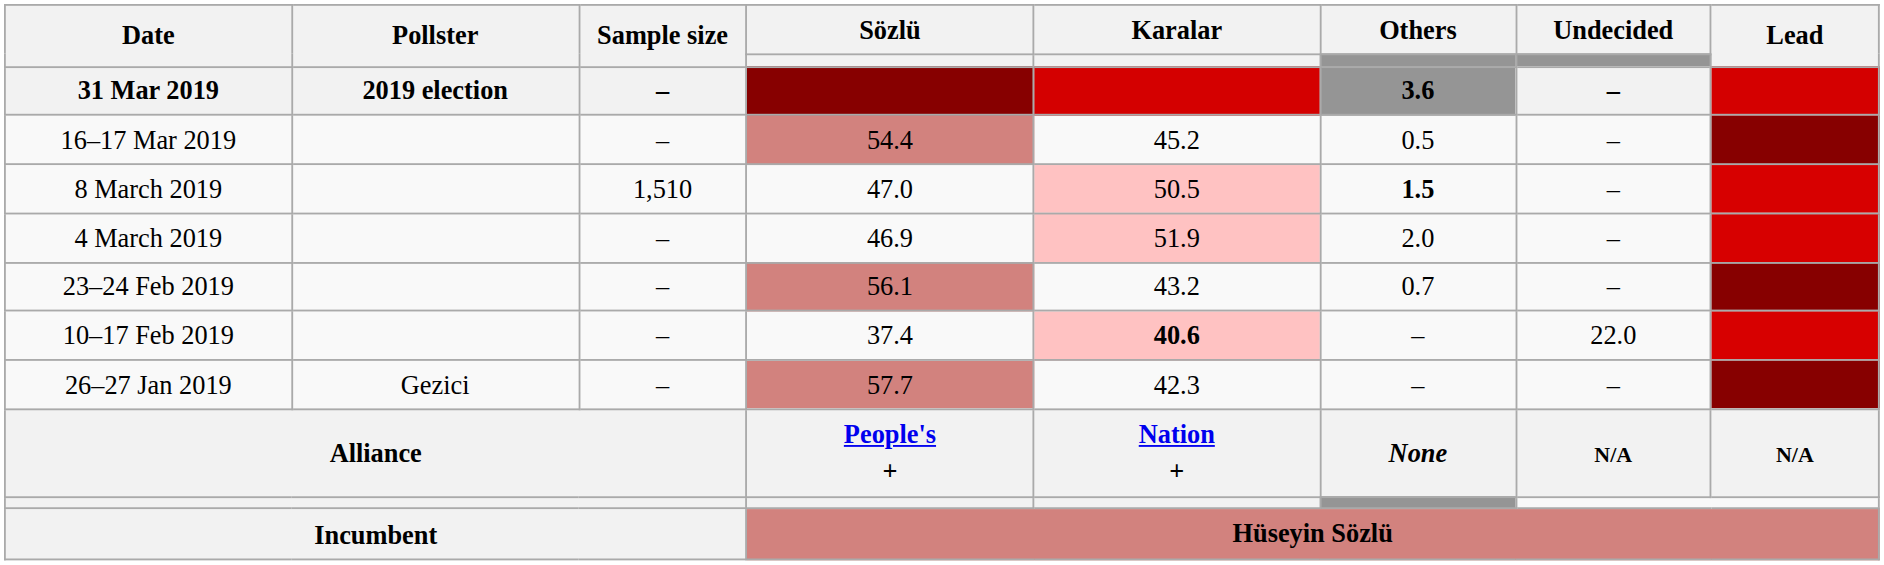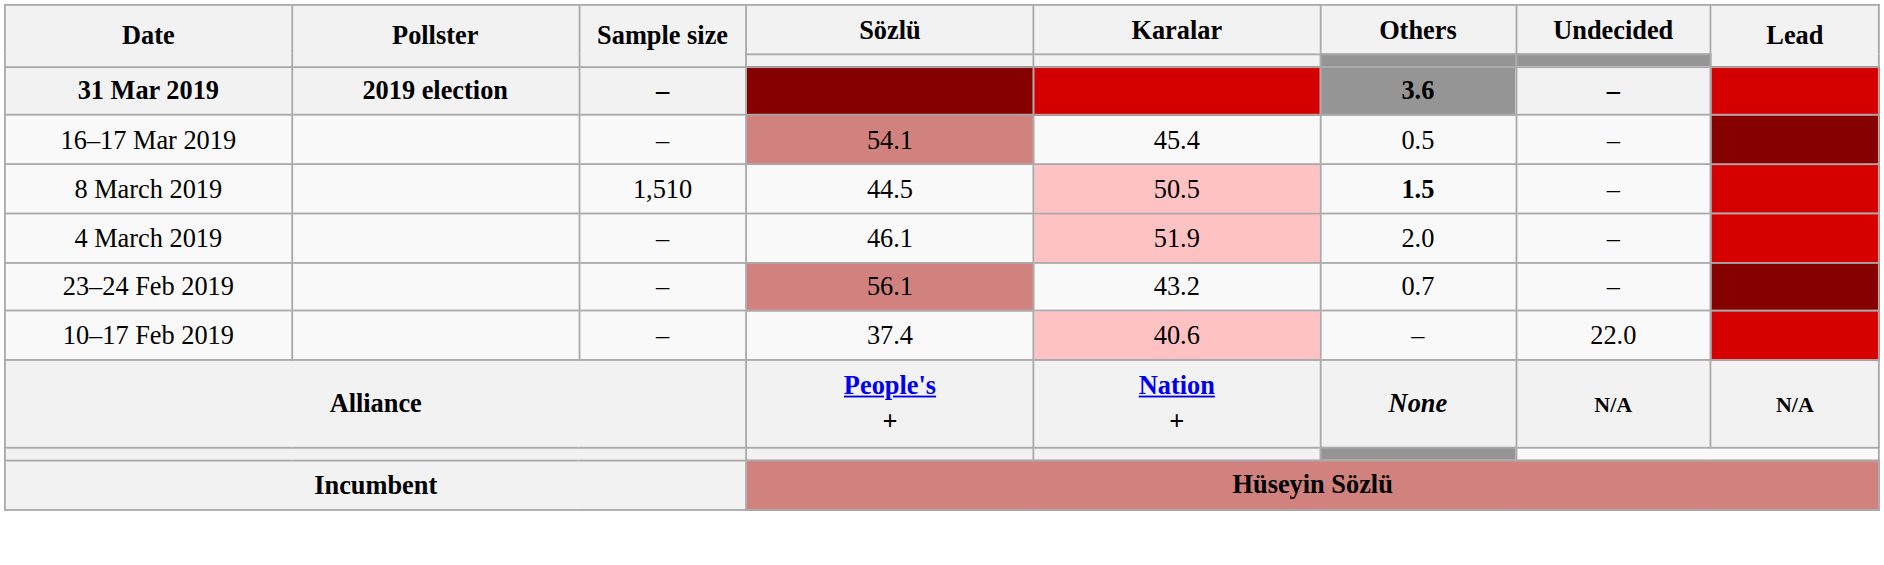(890, 140) 54.4 -> (890, 140) 54.1
(1177, 140) 45.2 -> (1177, 140) 45.4
(890, 189) 47.0 -> (890, 189) 44.5
(890, 238) 46.9 -> (890, 238) 46.1
(1177, 336) bold -> (1177, 336) normal
- row: (148, 385)
